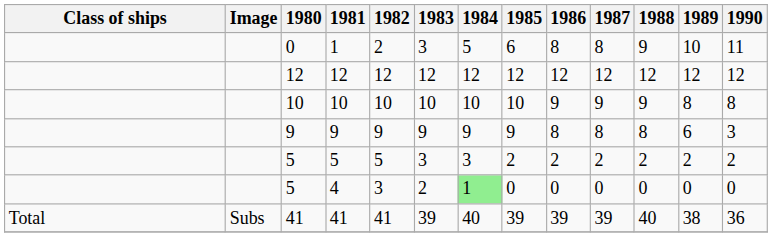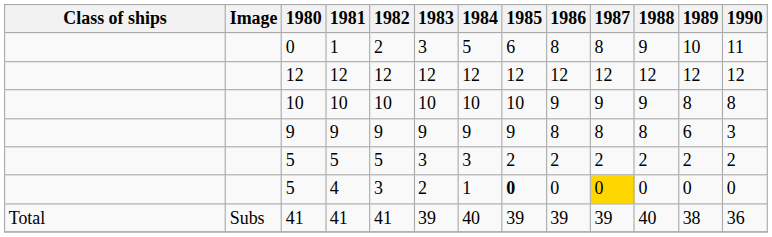(467, 189) lightgreen background -> (467, 189) no background
(511, 189) normal -> (511, 189) bold
(599, 189) no background -> (599, 189) gold background
